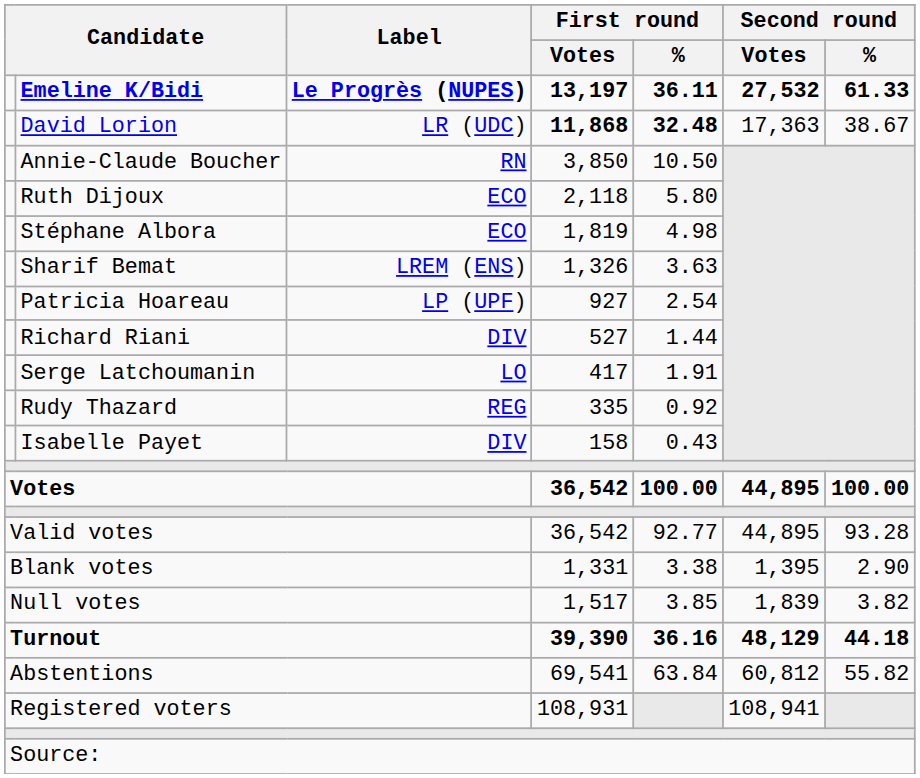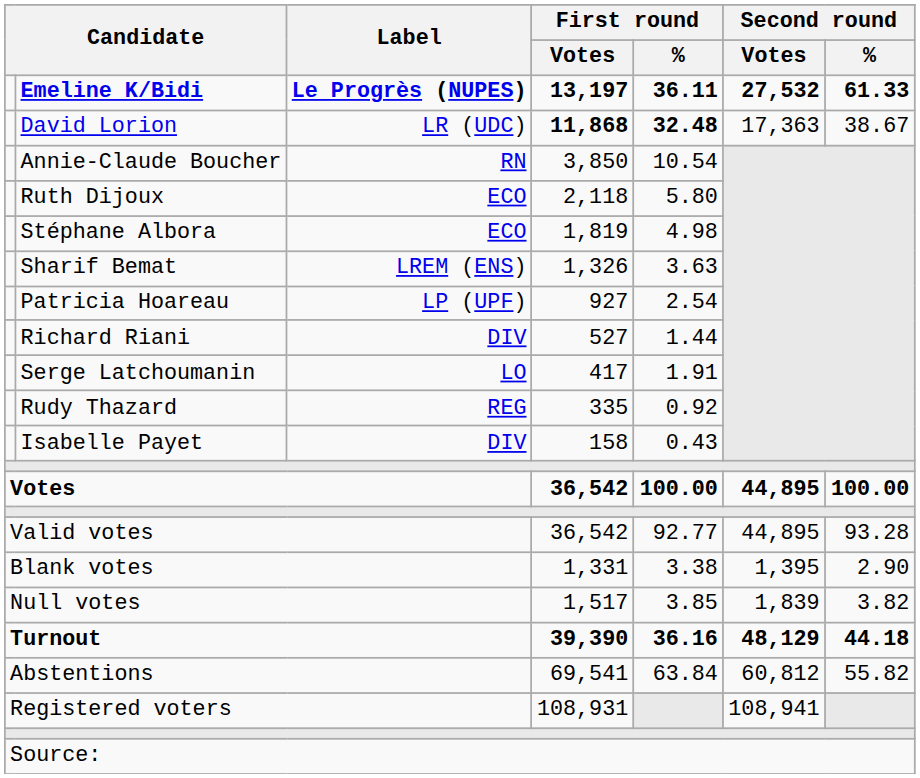(685, 163) 10.50 -> (685, 163) 10.54
